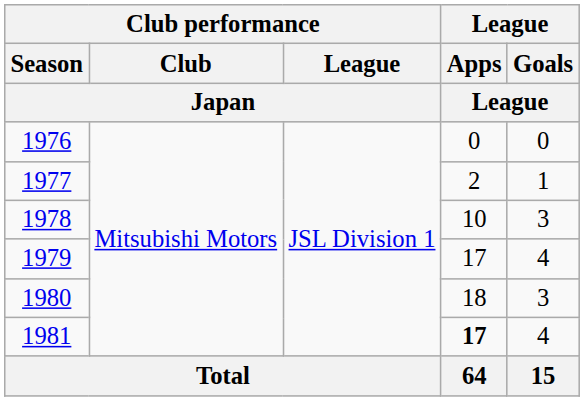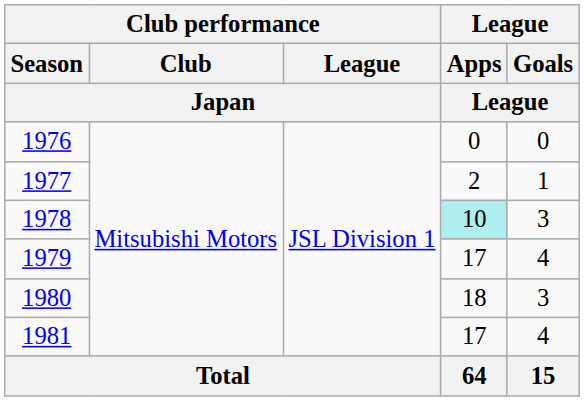(474, 219) no background -> (474, 219) paleturquoise background
(474, 336) bold -> (474, 336) normal
